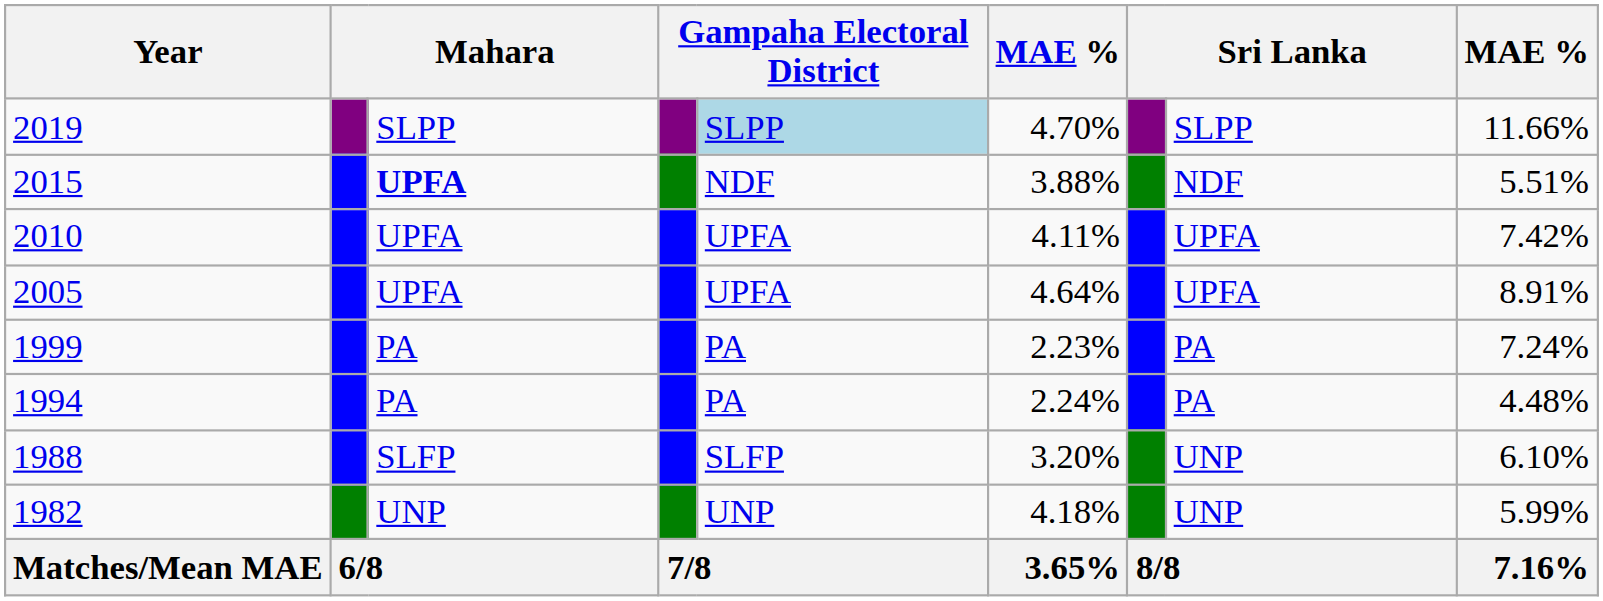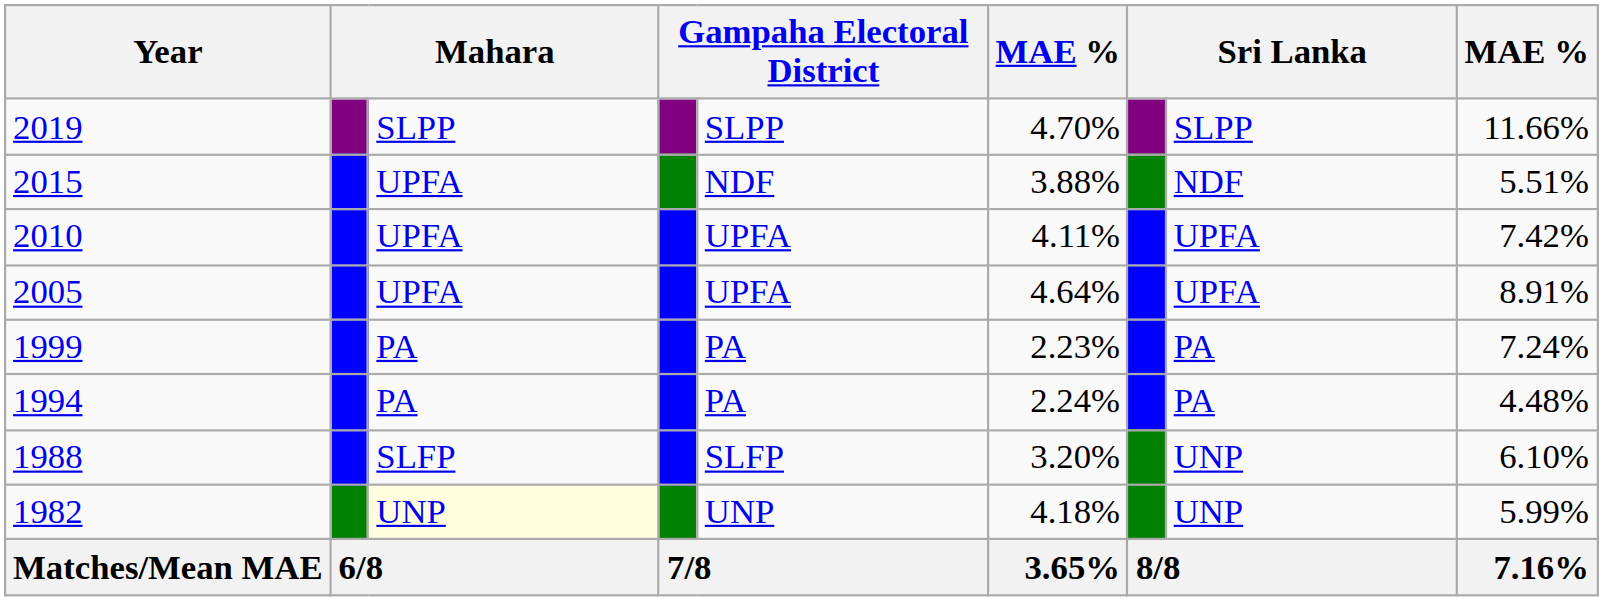(744, 126) lightblue background -> (744, 126) no background
(421, 181) bold -> (419, 181) normal
(411, 511) no background -> (411, 511) lightyellow background
